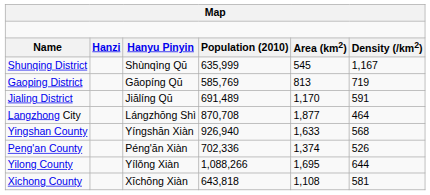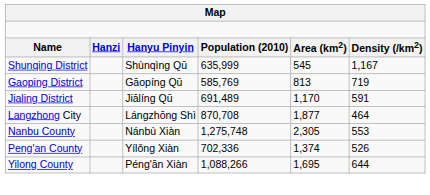+ row: (41, 132)
- row: (48, 132)
(156, 148) Péng'ān Xiàn -> (152, 148) Yílǒng Xiàn
(152, 165) Yílǒng Xiàn -> (156, 165) Péng'ān Xiàn
- row: (45, 182)
